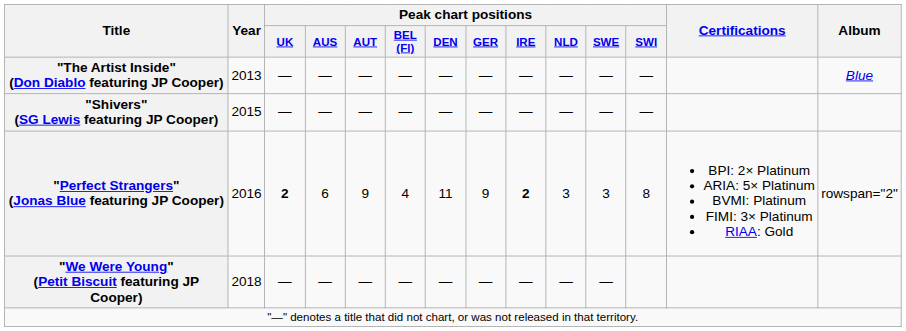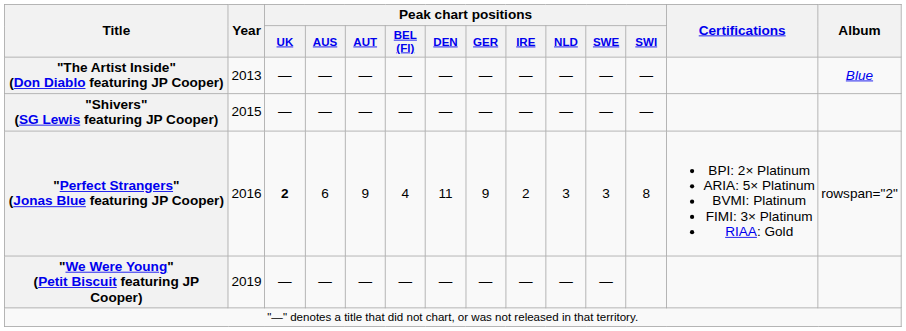(526, 193) bold -> (526, 193) normal
(247, 282) 2018 -> (247, 282) 2019
